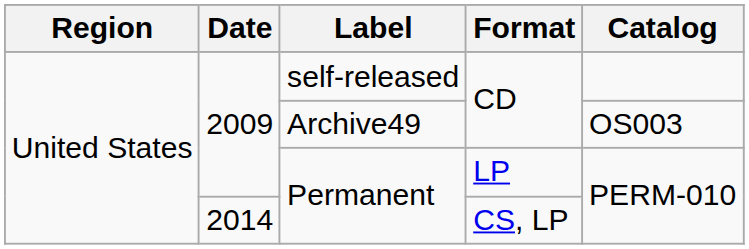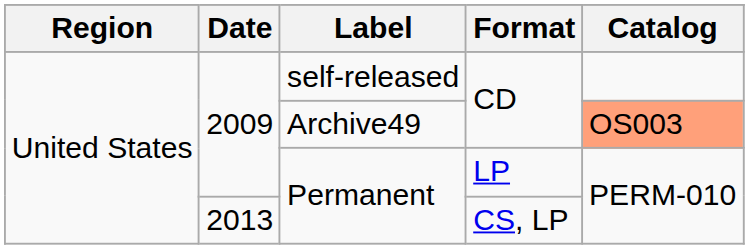(636, 123) no background -> (636, 123) lightsalmon background
(240, 219) 2014 -> (240, 219) 2013
